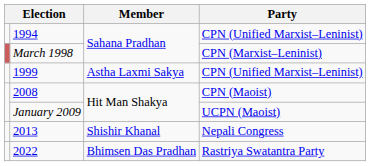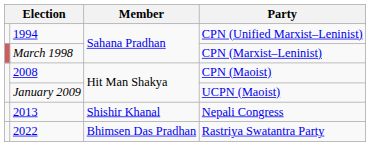- row: (25, 72)
